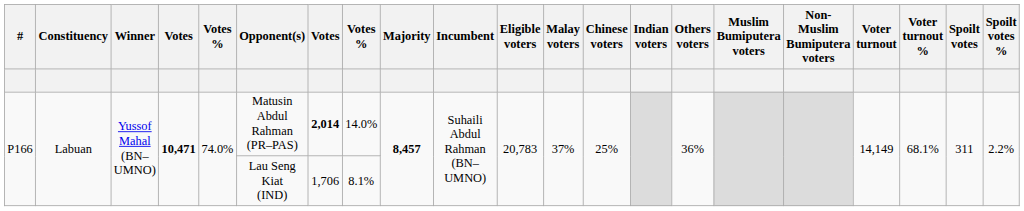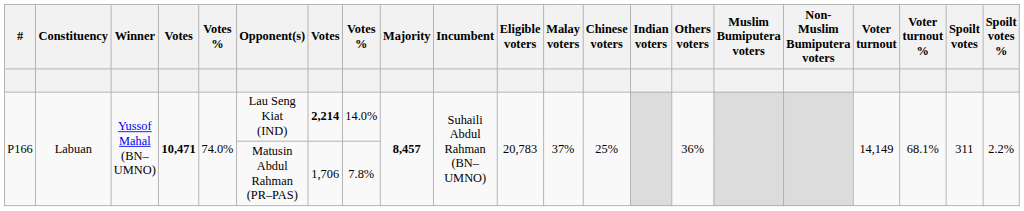(272, 124) Matusin Abdul Rahman (PR–PAS) -> (272, 117) Lau Seng Kiat (IND)
(325, 124) 2,014 -> (325, 117) 2,214
(272, 181) Lau Seng Kiat (IND) -> (272, 173) Matusin Abdul Rahman (PR–PAS)
(361, 181) 8.1% -> (361, 173) 7.8%
